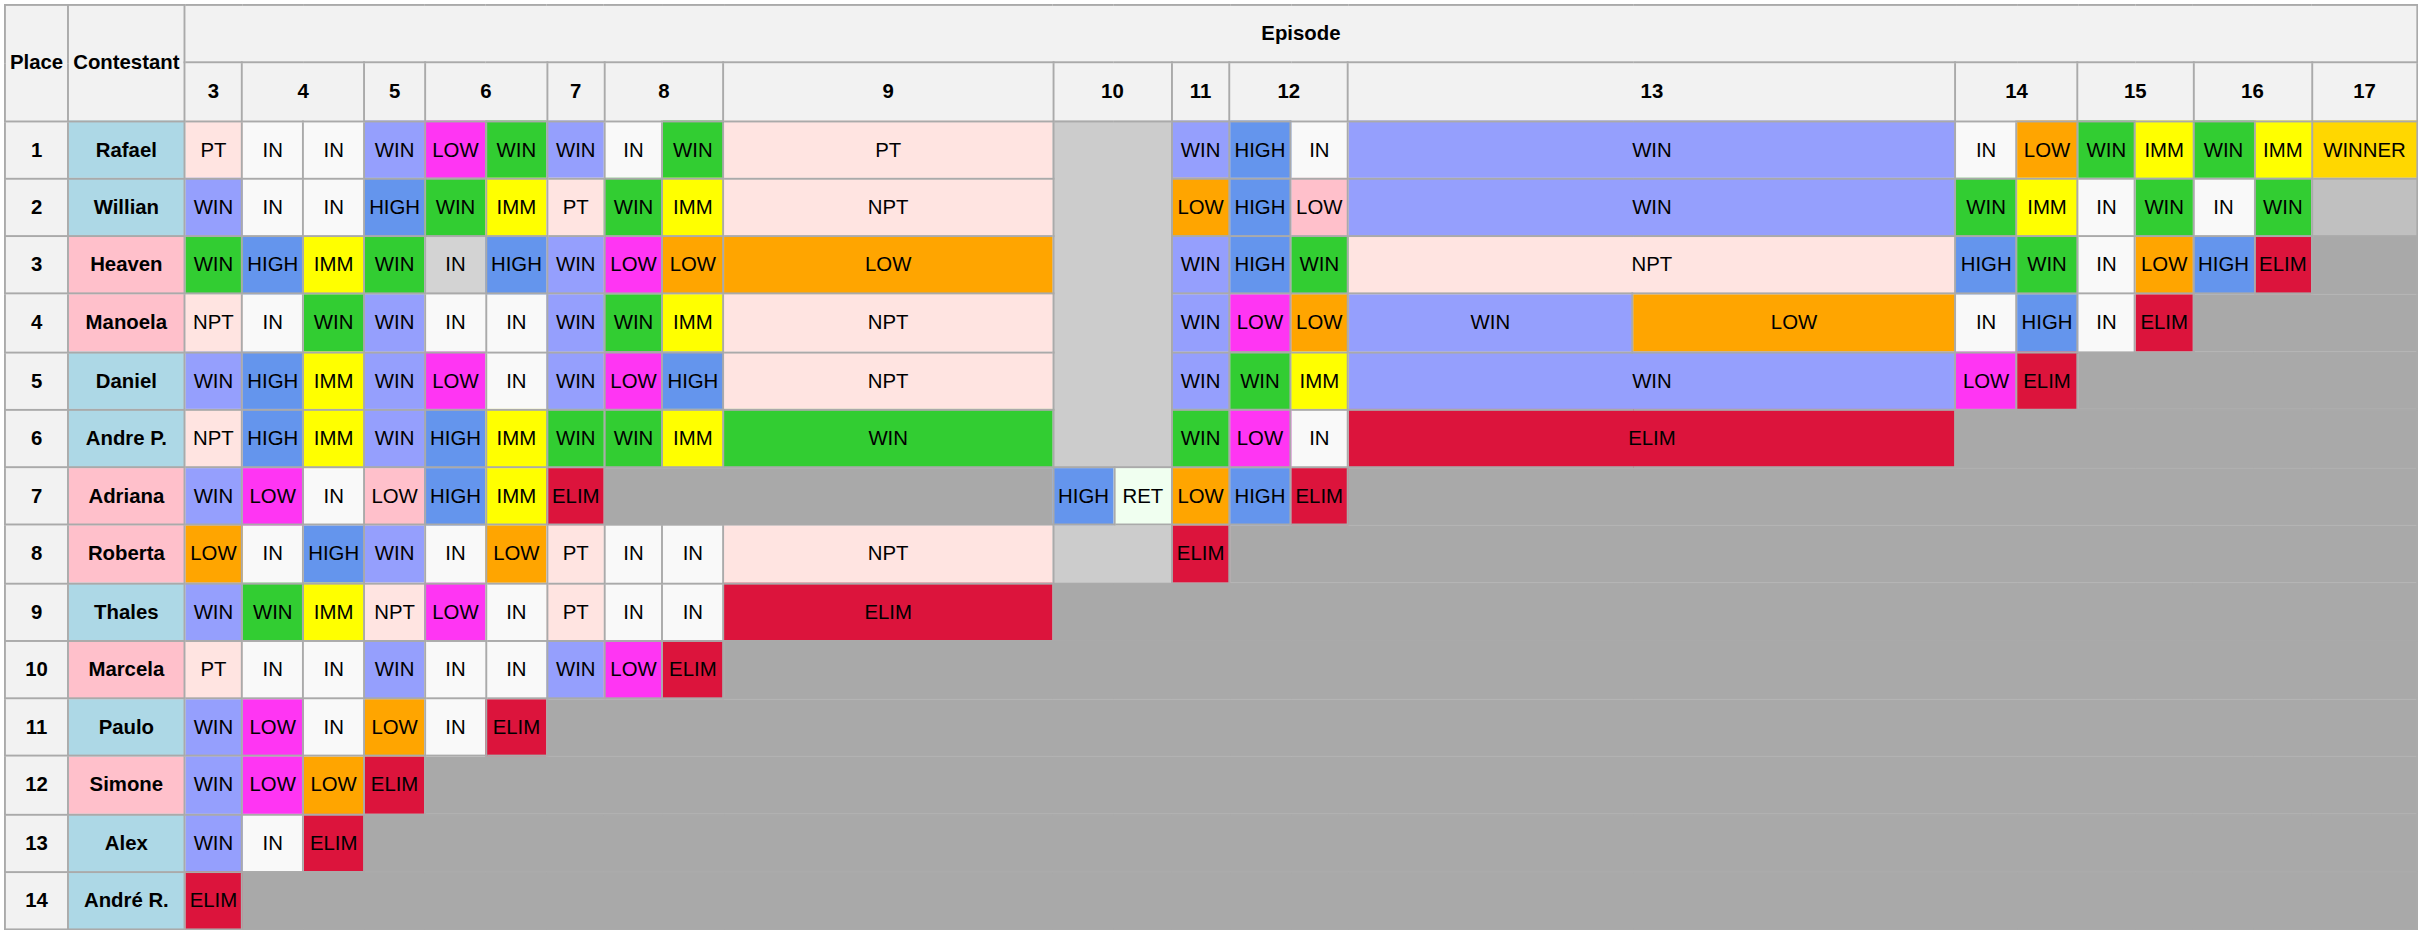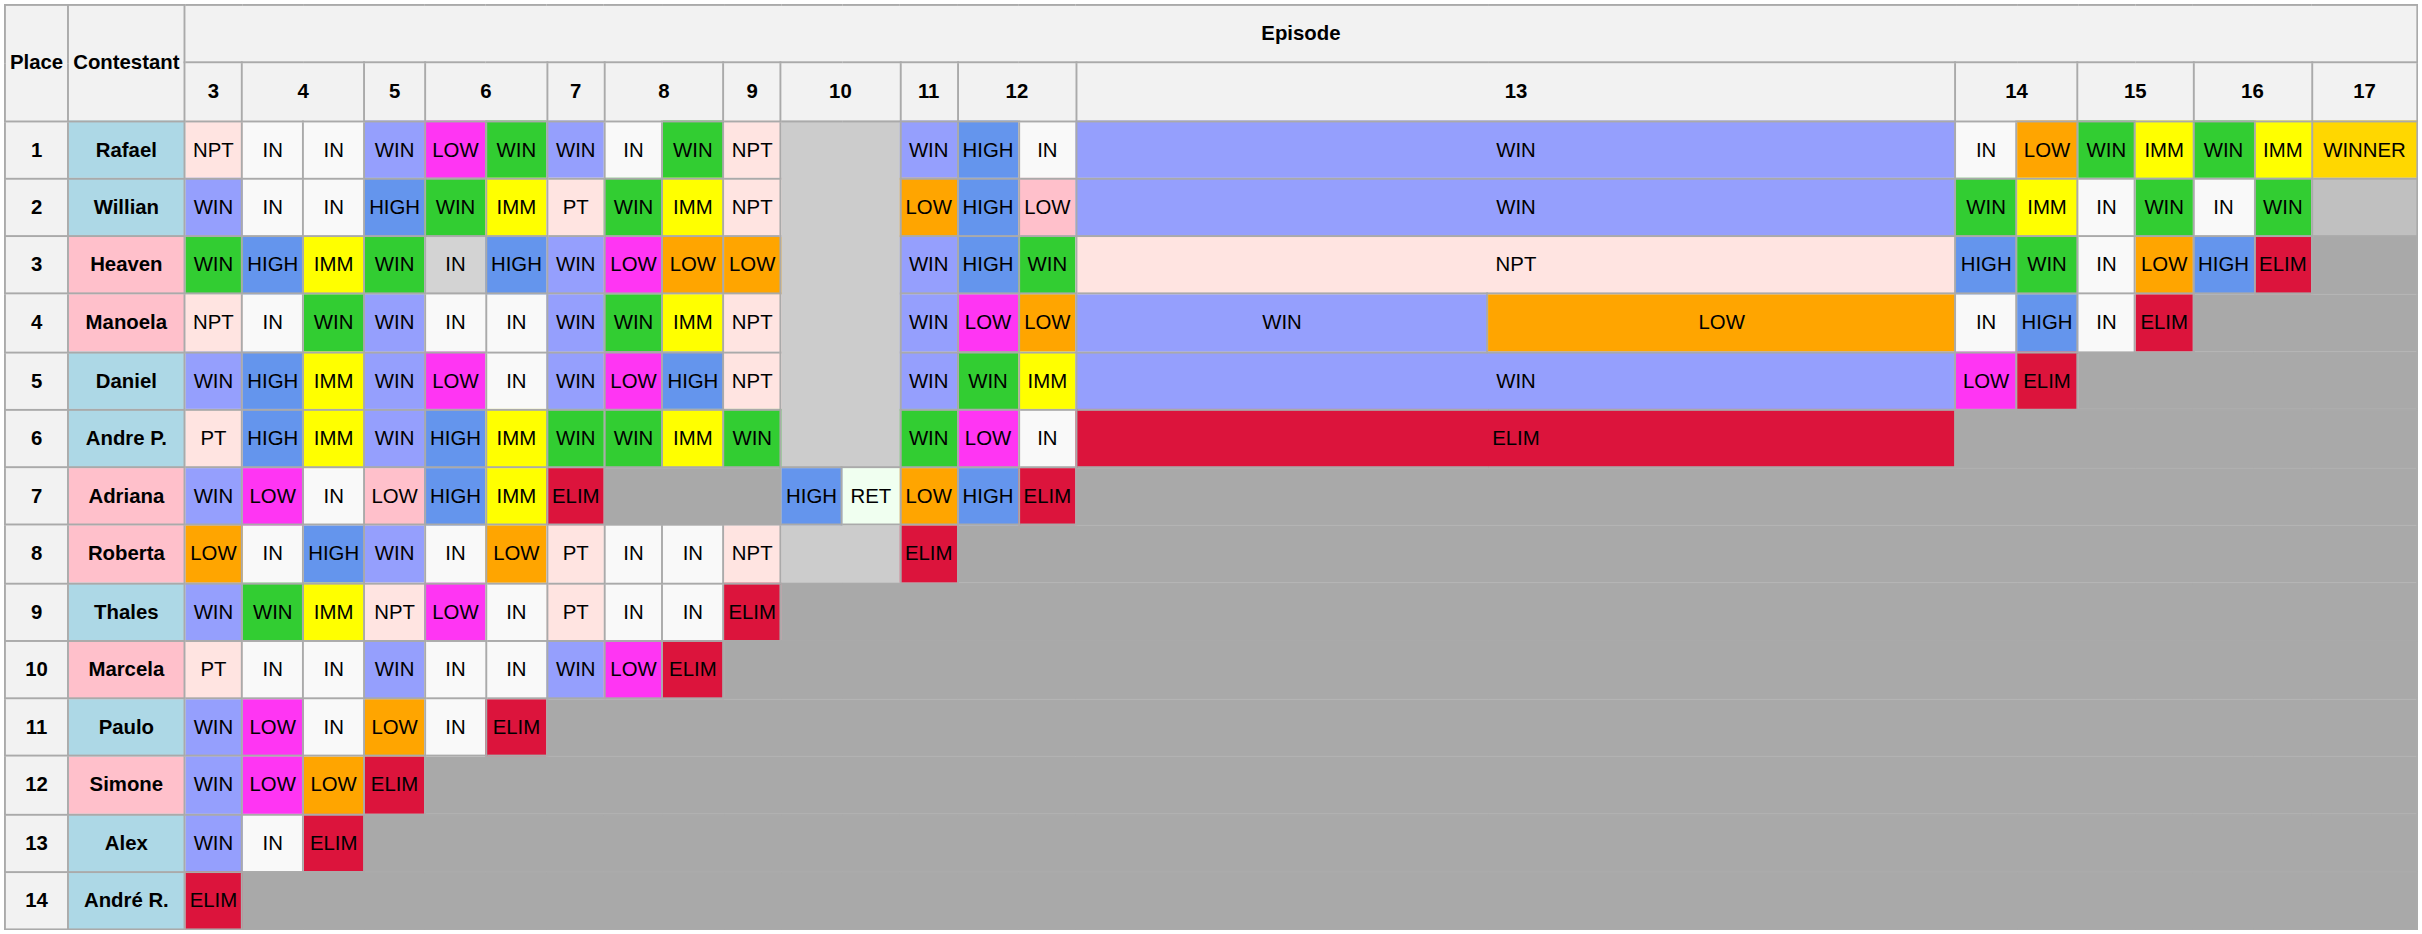(213, 148) PT -> (213, 148) NPT
(888, 148) PT -> (752, 148) NPT
(213, 437) NPT -> (213, 437) PT
